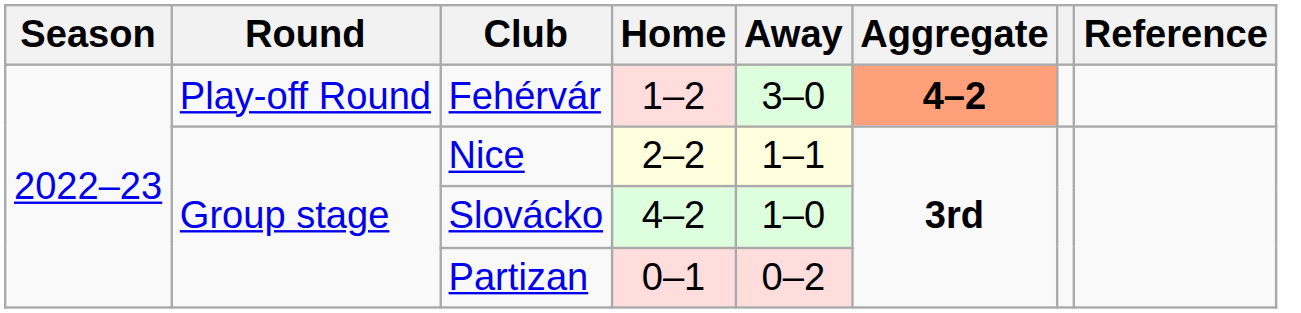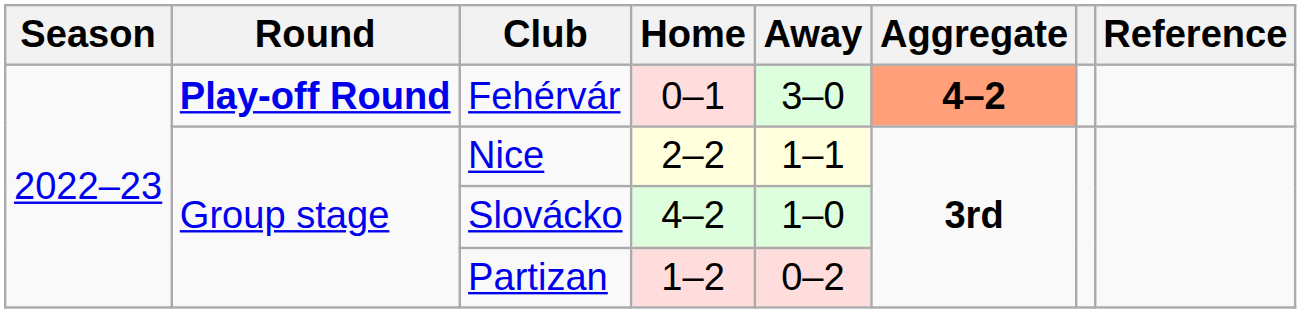(305, 95) normal -> (315, 95) bold
(674, 95) 1–2 -> (693, 95) 0–1
(674, 276) 0–1 -> (693, 276) 1–2
